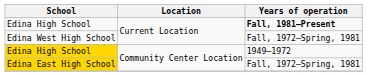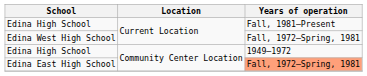(291, 24) bold -> (291, 24) normal
(49, 51) gold background -> (49, 51) no background
(61, 64) gold background -> (61, 64) no background
(303, 64) no background -> (303, 64) lightsalmon background
